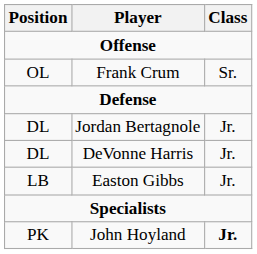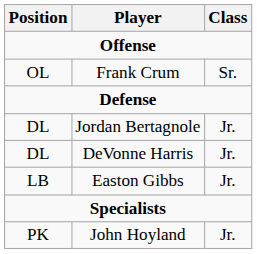(228, 235) bold -> (228, 235) normal
